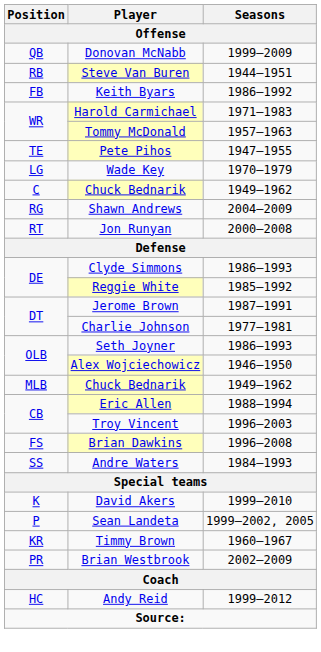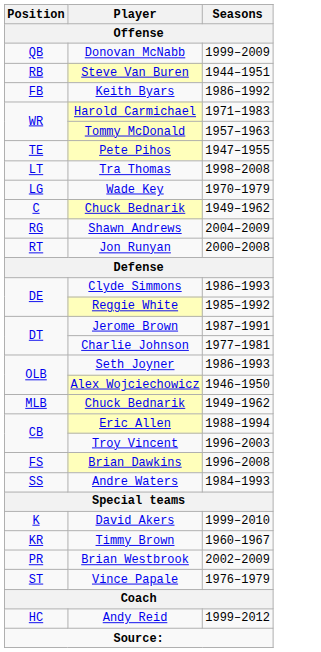+ row: (36, 170)
- row: (36, 521)
+ row: (36, 579)
